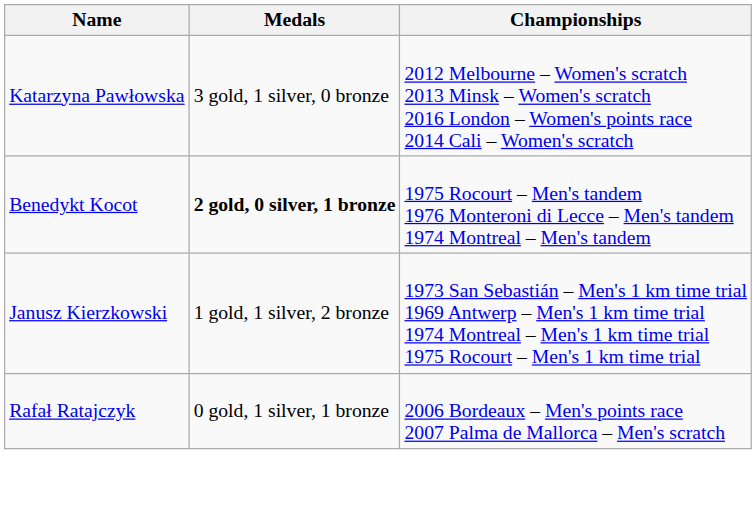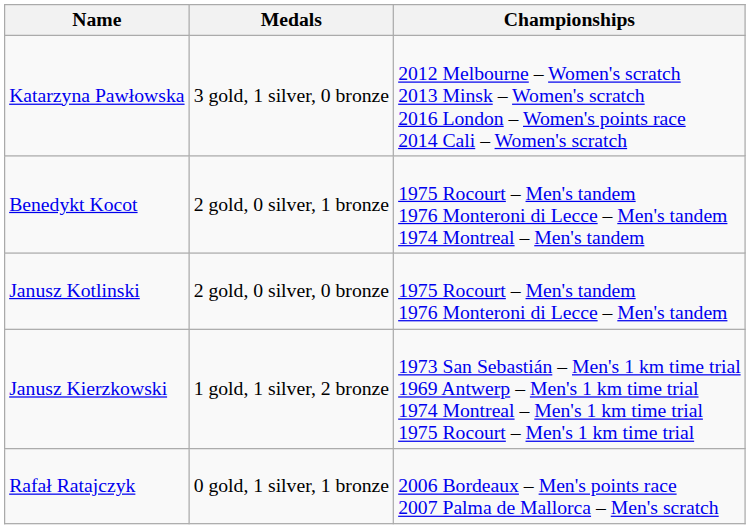(295, 204) bold -> (291, 204) normal
+ row: (74, 290)
